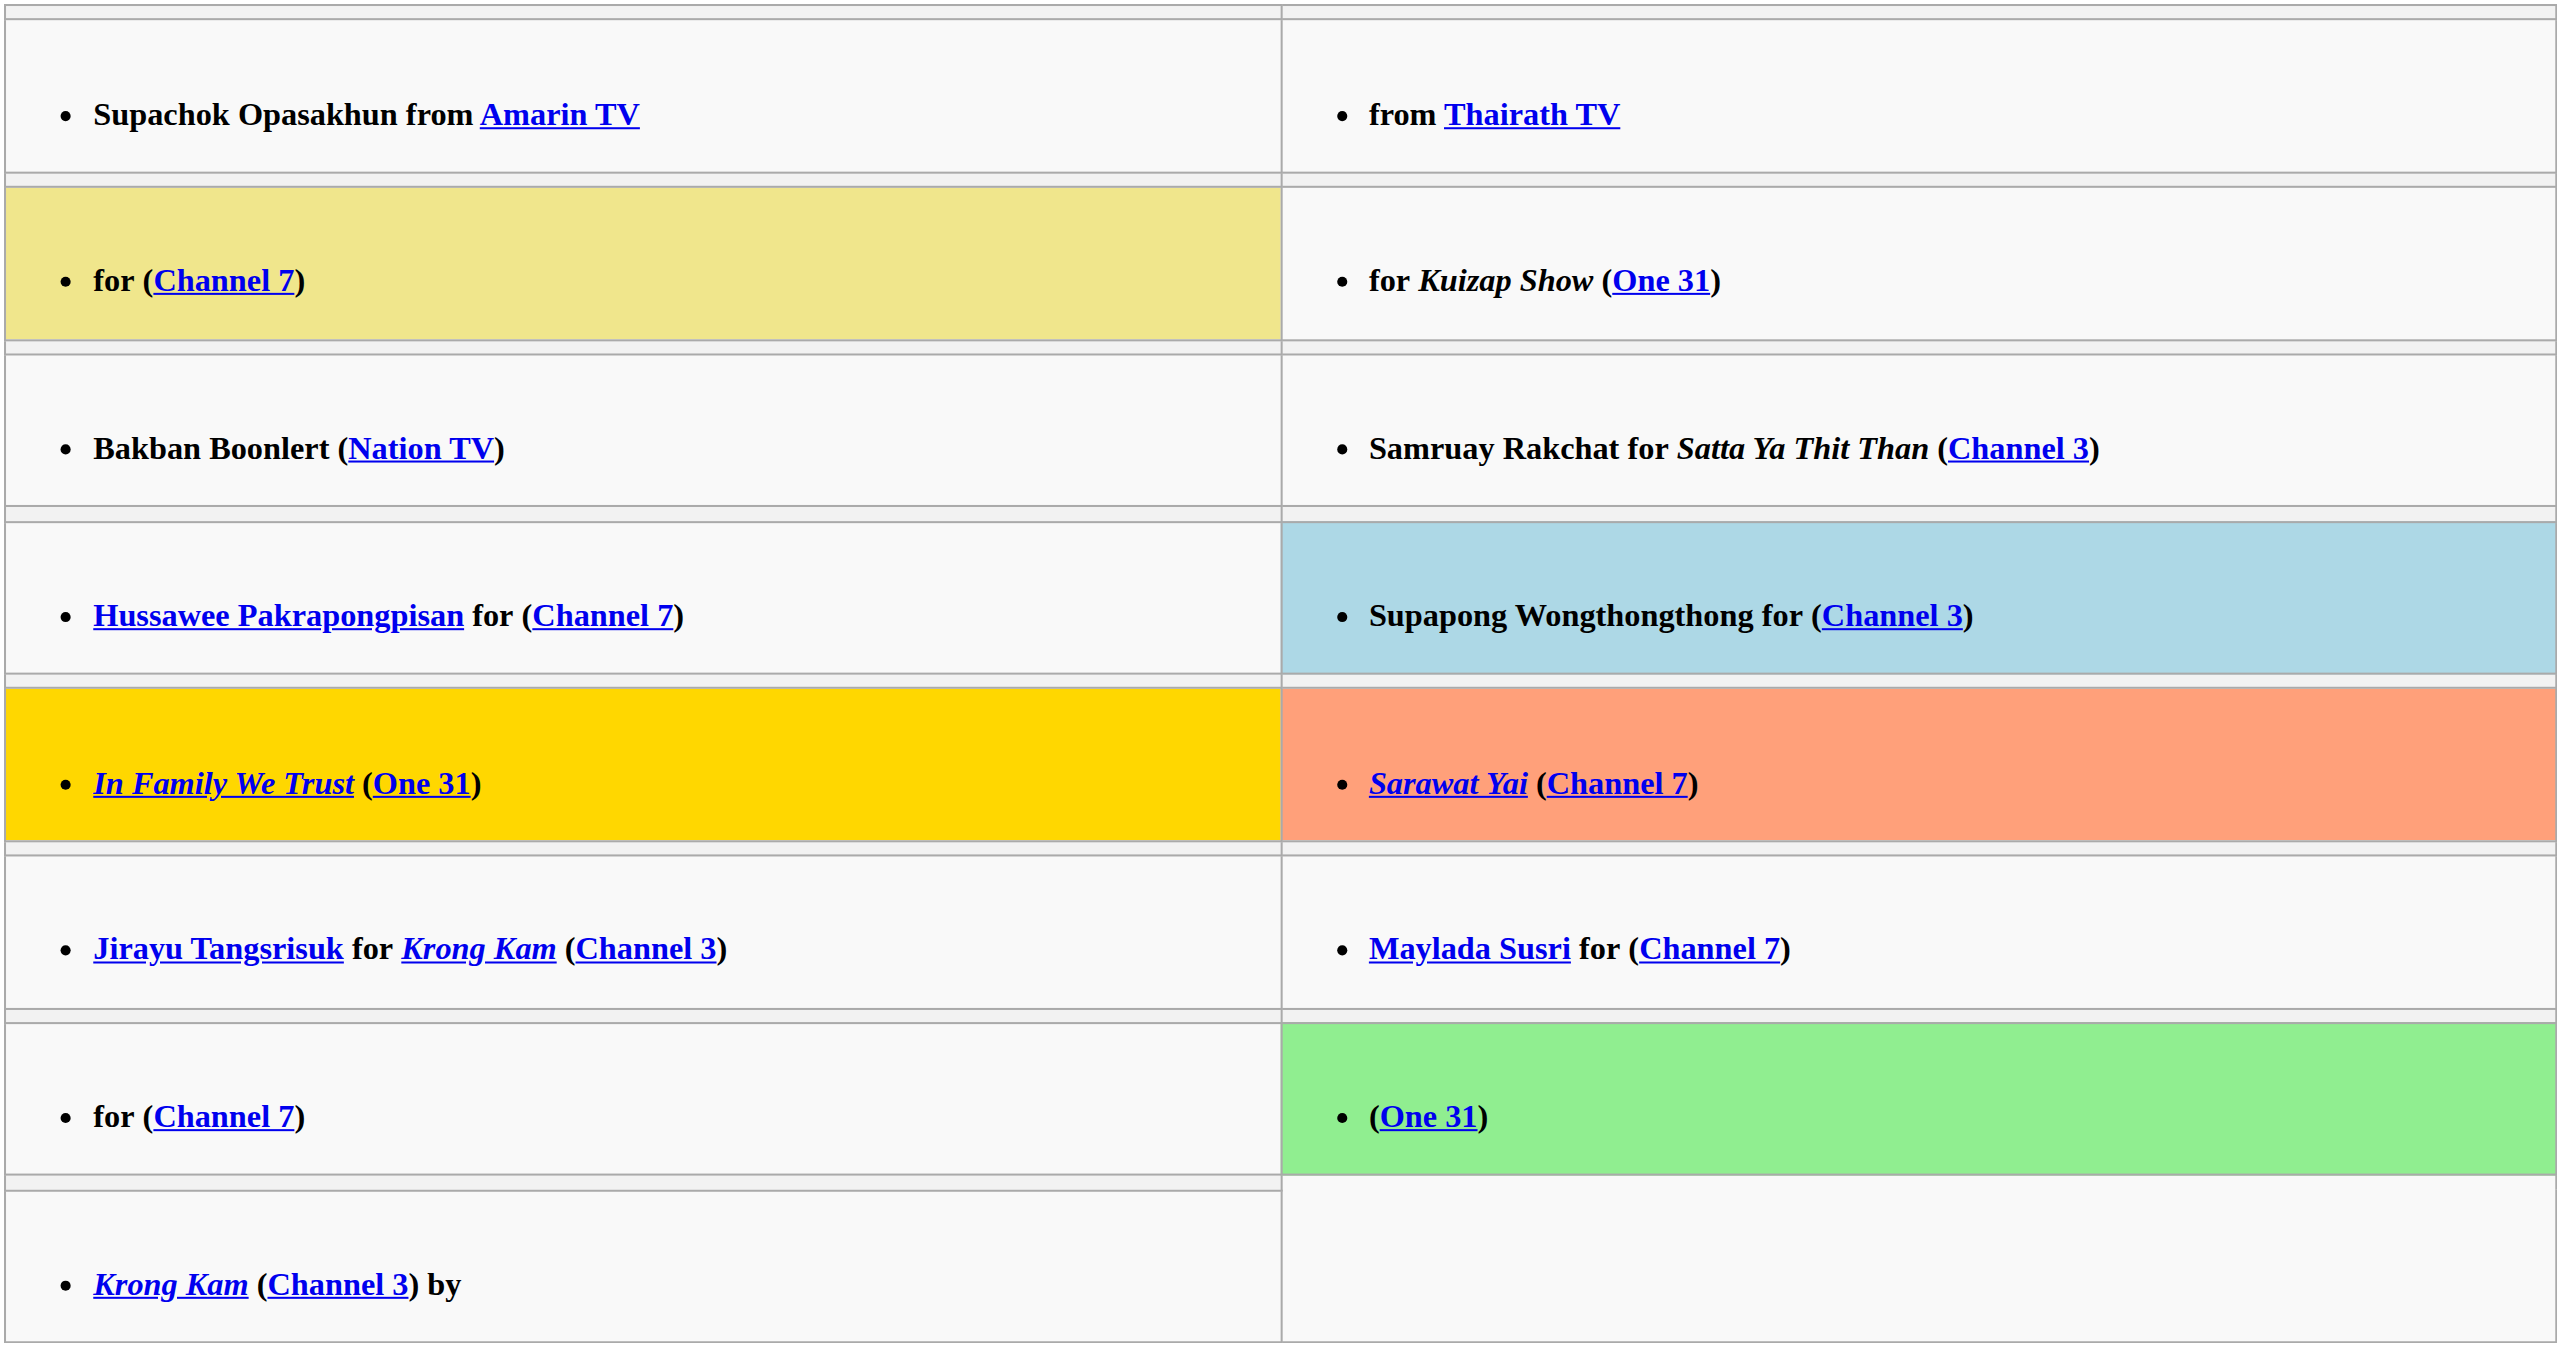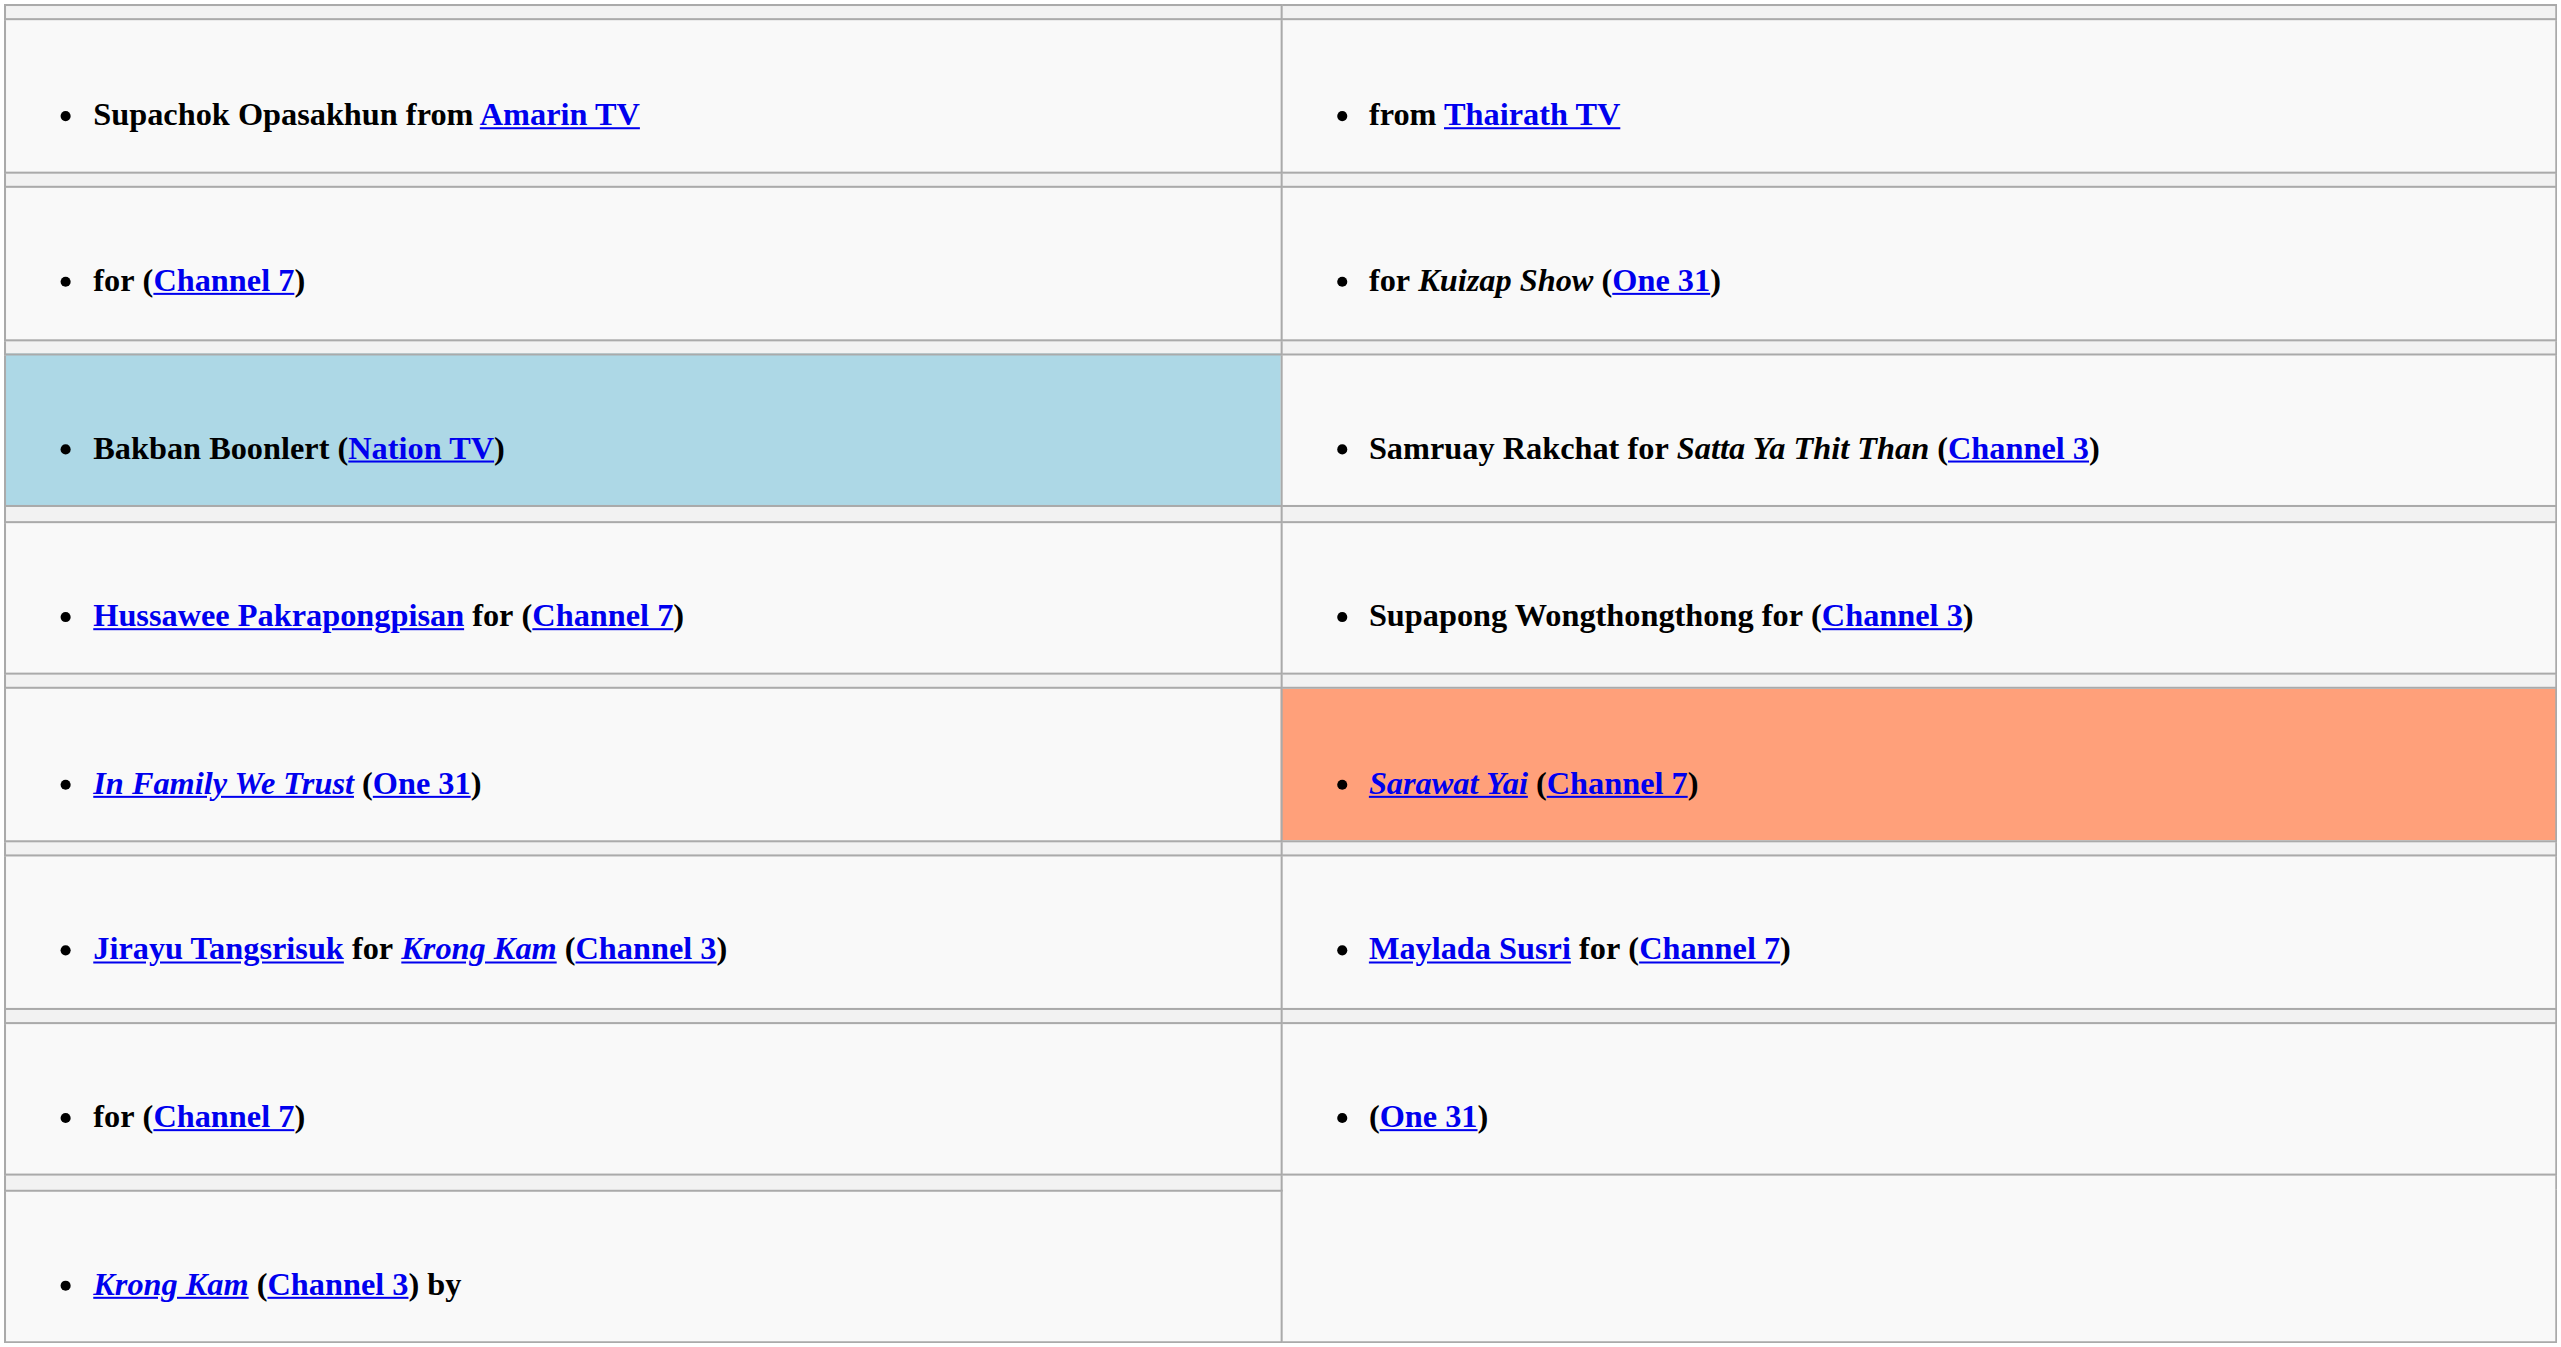(643, 281) khaki background -> (643, 281) no background
(643, 449) no background -> (643, 449) lightblue background
(1918, 616) lightblue background -> (1918, 616) no background
(643, 783) gold background -> (643, 783) no background
(1918, 1117) lightgreen background -> (1918, 1117) no background
